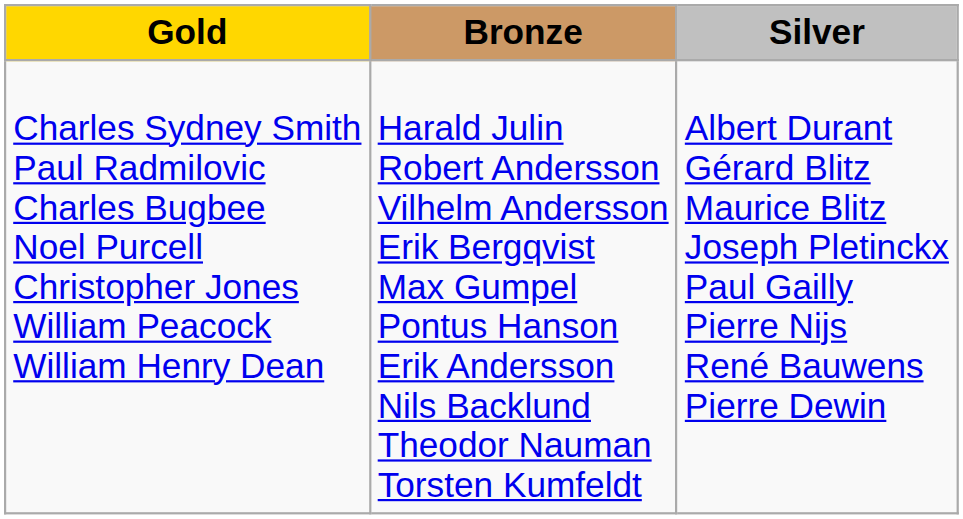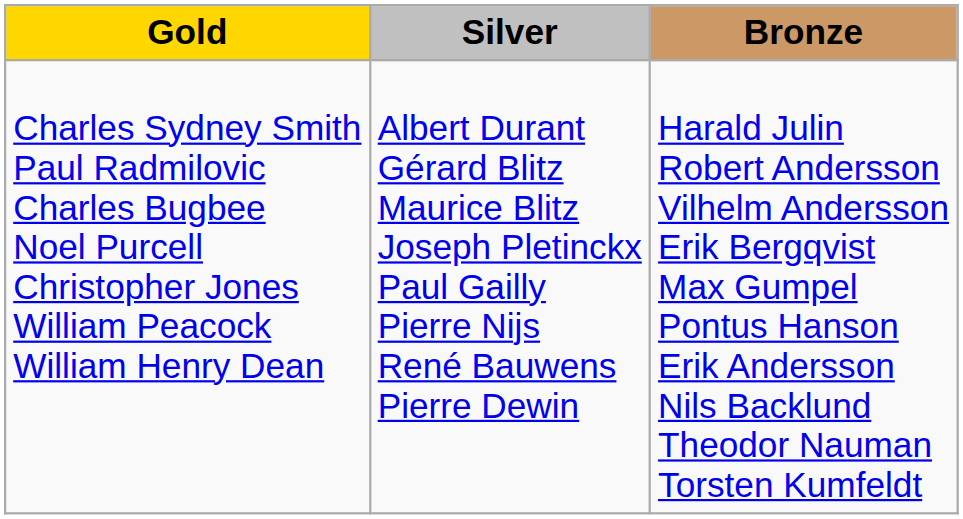columns swapped: (817, 32) <-> (523, 32)
